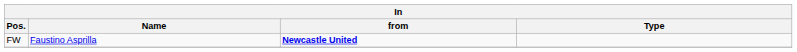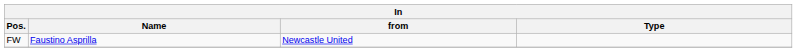(320, 41) bold -> (317, 41) normal
